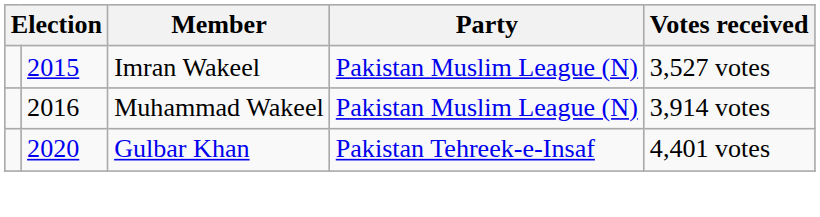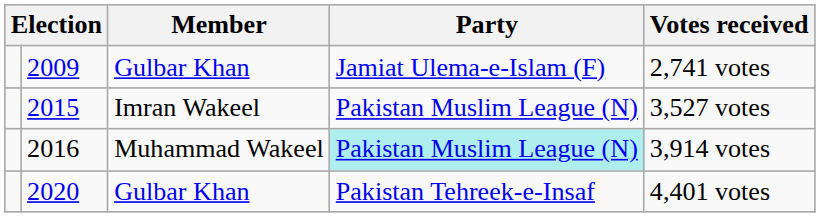+ row: (53, 66)
(487, 107) no background -> (487, 149) paleturquoise background
